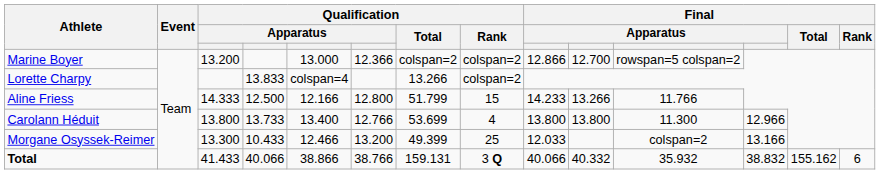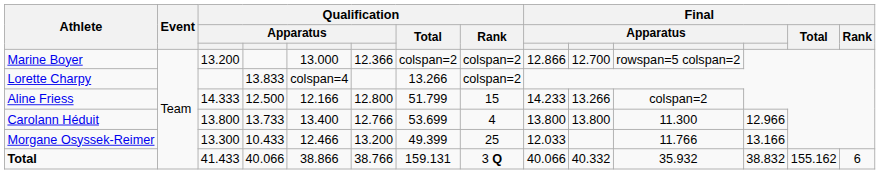(678, 99) 11.766 -> (678, 99) colspan=2
(678, 140) colspan=2 -> (678, 140) 11.766
